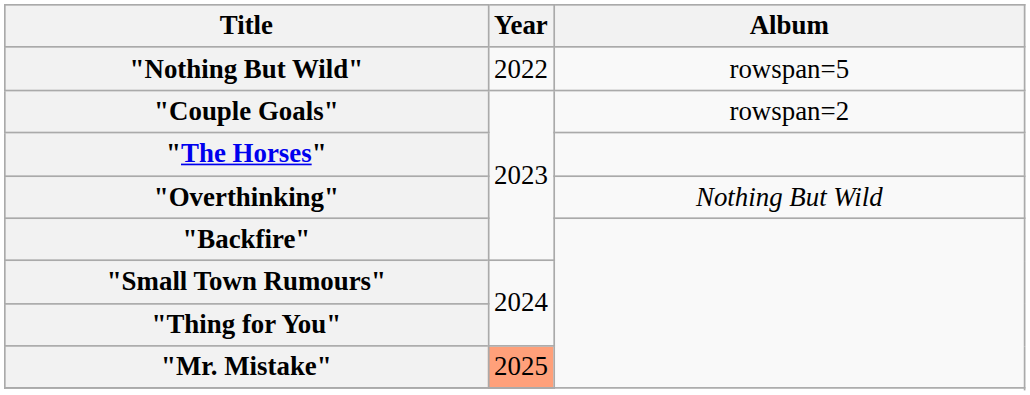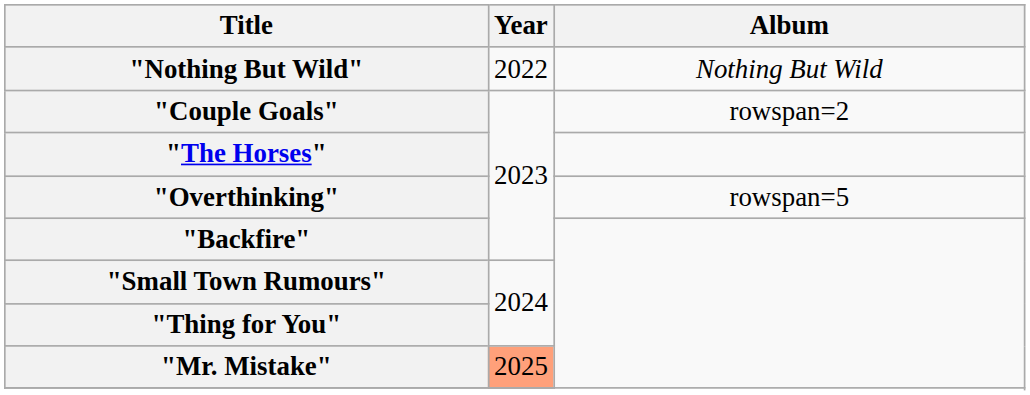(789, 68) rowspan=5 -> (789, 68) Nothing But Wild
(789, 196) Nothing But Wild -> (789, 196) rowspan=5
